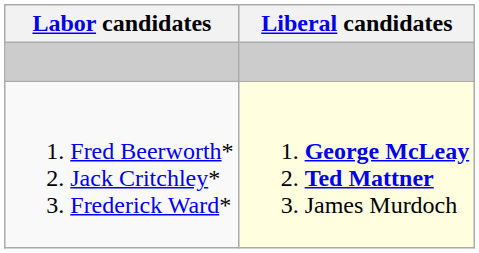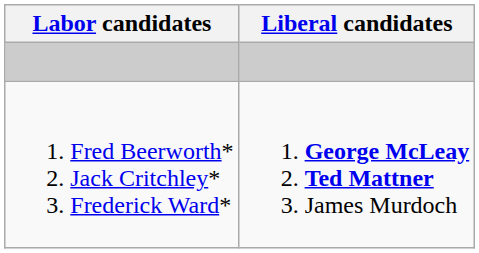(357, 178) lightyellow background -> (357, 178) no background
